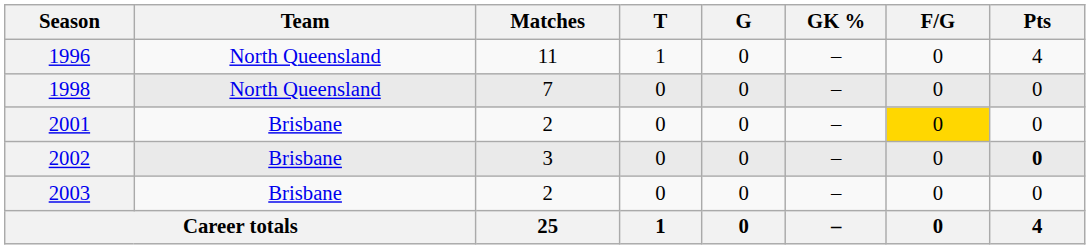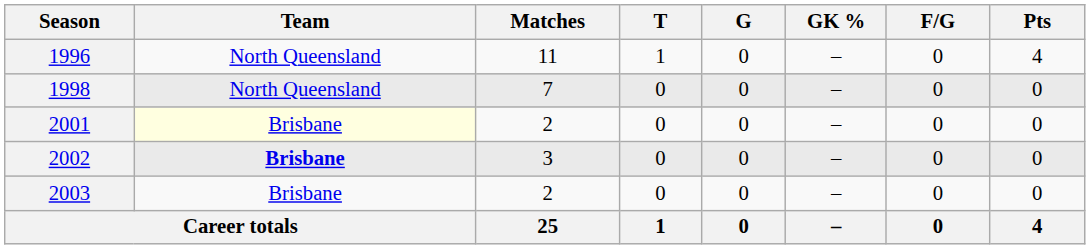(305, 124) no background -> (305, 124) lightyellow background
(938, 124) gold background -> (938, 124) no background
(305, 158) normal -> (305, 158) bold
(1037, 158) bold -> (1037, 158) normal
